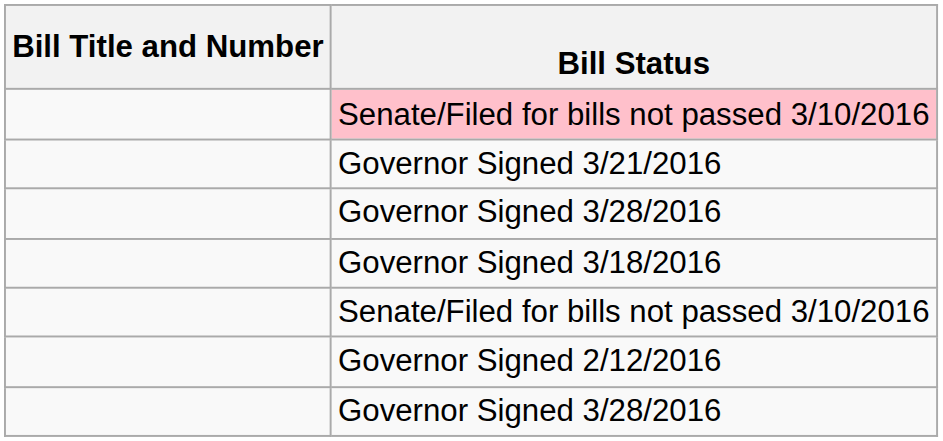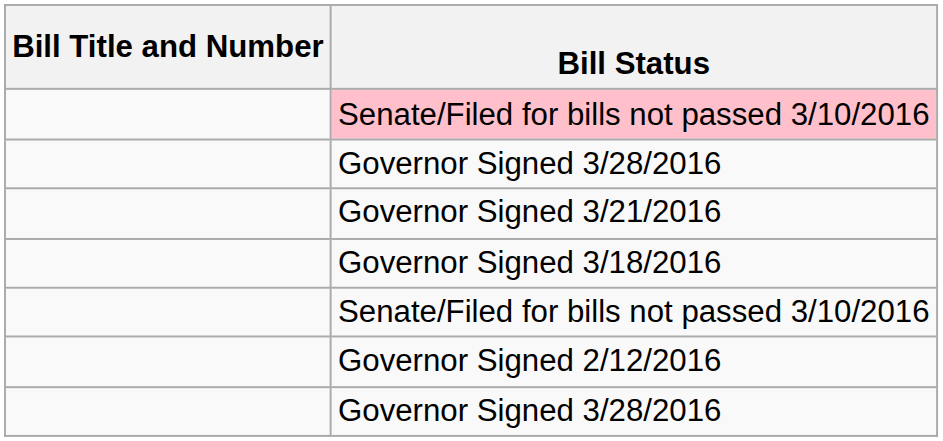(530, 163) Governor Signed 3/21/2016 -> (530, 163) Governor Signed 3/28/2016
(530, 212) Governor Signed 3/28/2016 -> (530, 212) Governor Signed 3/21/2016
